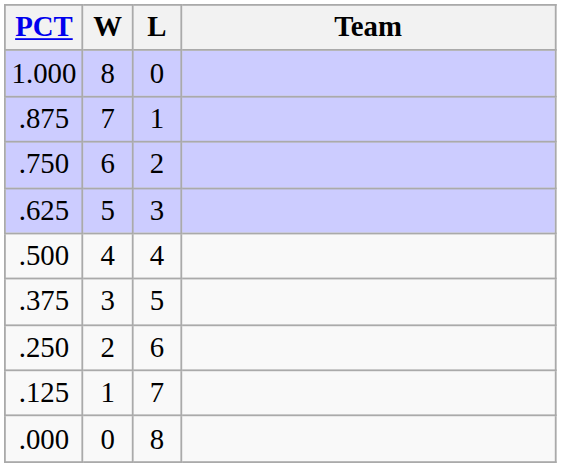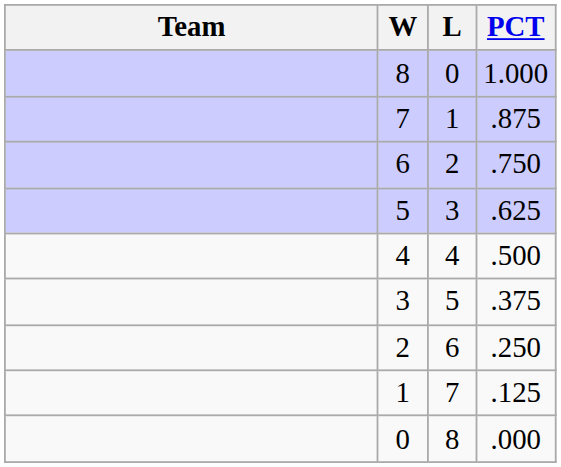columns swapped: (368, 27) <-> (44, 27)
